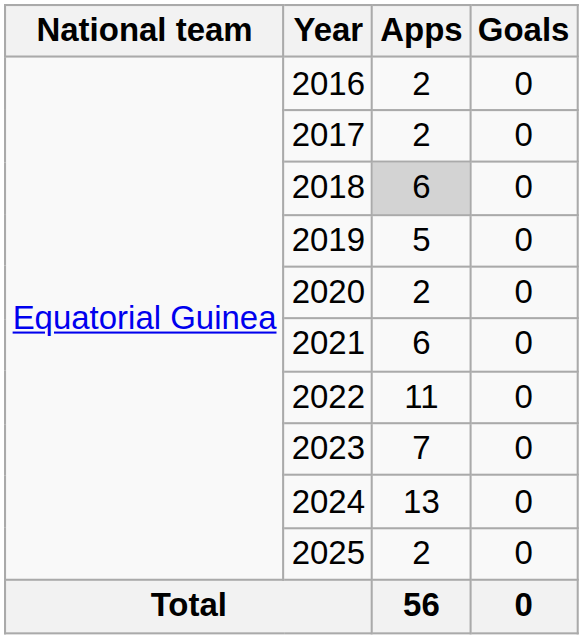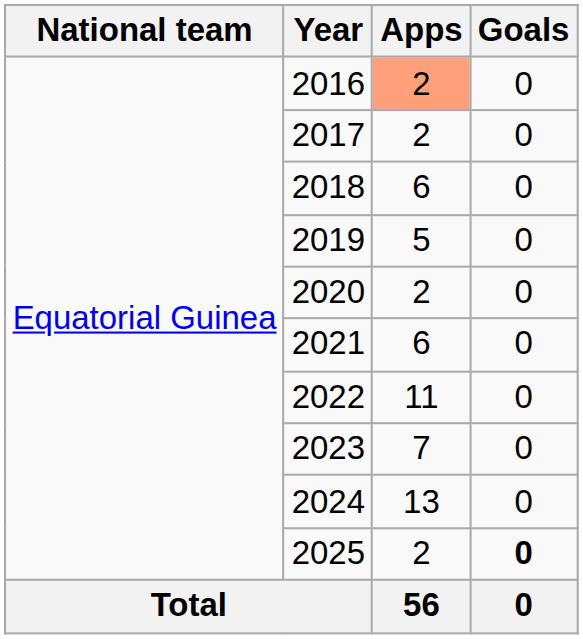(421, 82) no background -> (421, 82) lightsalmon background
(421, 187) lightgrey background -> (421, 187) no background
(524, 553) normal -> (524, 553) bold
